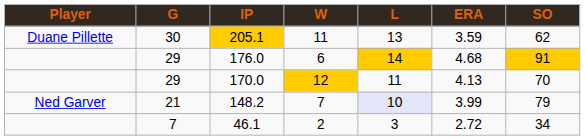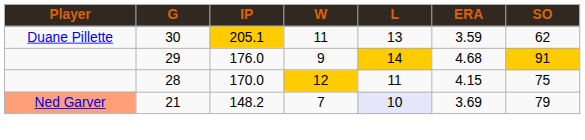(321, 59) 6 -> (321, 59) 9
(173, 80) 29 -> (173, 80) 28
(469, 80) 4.13 -> (469, 80) 4.15
(543, 80) 70 -> (543, 80) 75
(70, 102) no background -> (70, 102) lightsalmon background
(469, 102) 3.99 -> (469, 102) 3.69
- row: (247, 124)
